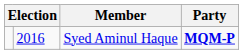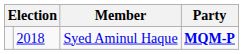(31, 37) 2016 -> (31, 37) 2018
